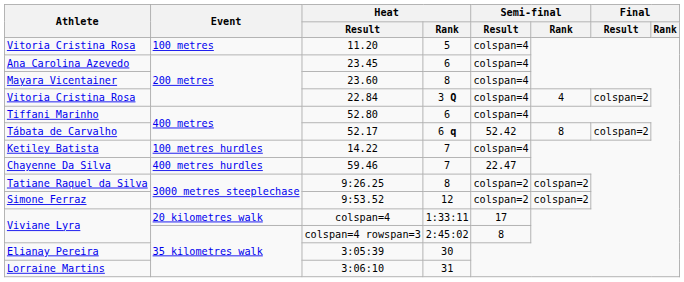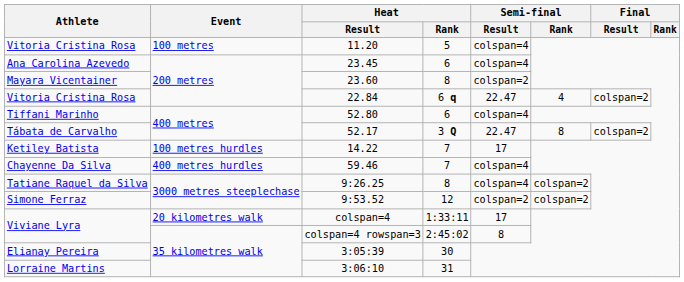(501, 80) colspan=4 -> (501, 80) colspan=2
(447, 97) 3 Q -> (447, 97) 6 q
(501, 97) colspan=4 -> (501, 97) 22.47
(447, 131) 6 q -> (447, 131) 3 Q
(501, 131) 52.42 -> (501, 131) 22.47
(501, 148) colspan=4 -> (501, 148) 17
(501, 166) 22.47 -> (501, 166) colspan=4
(501, 183) colspan=2 -> (501, 183) colspan=4
